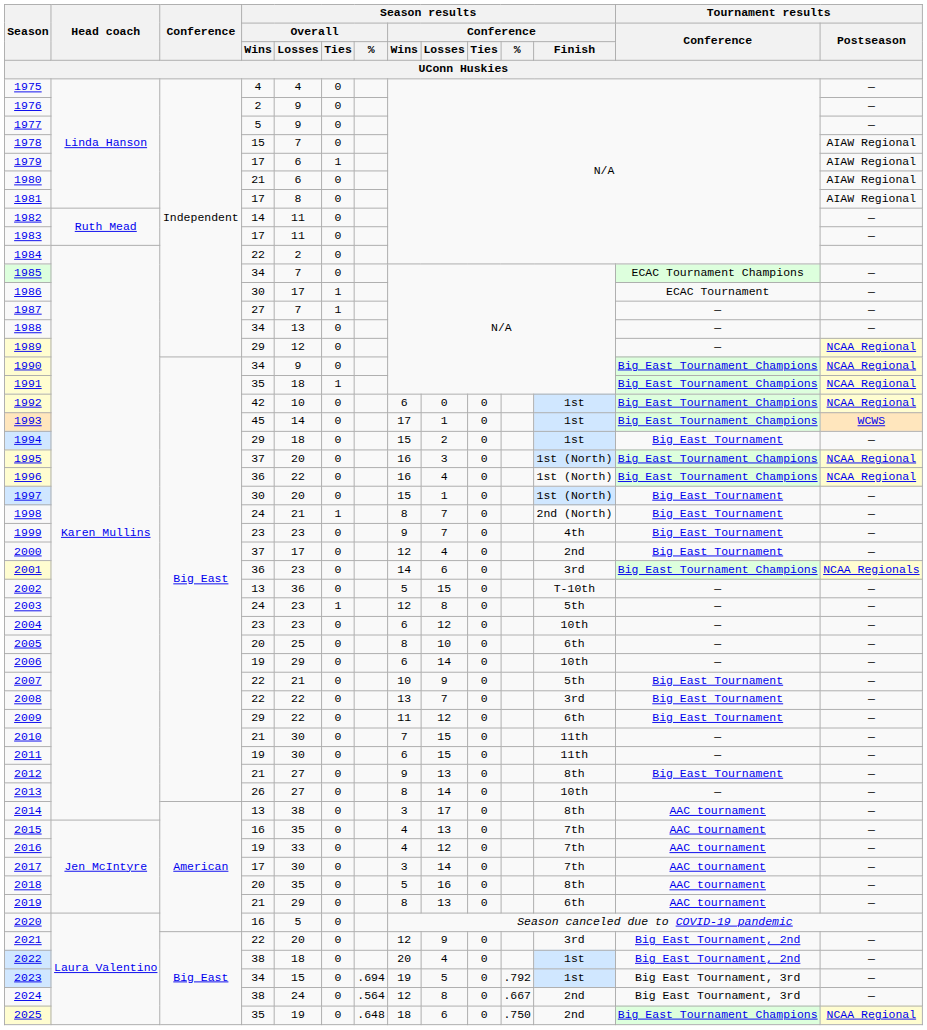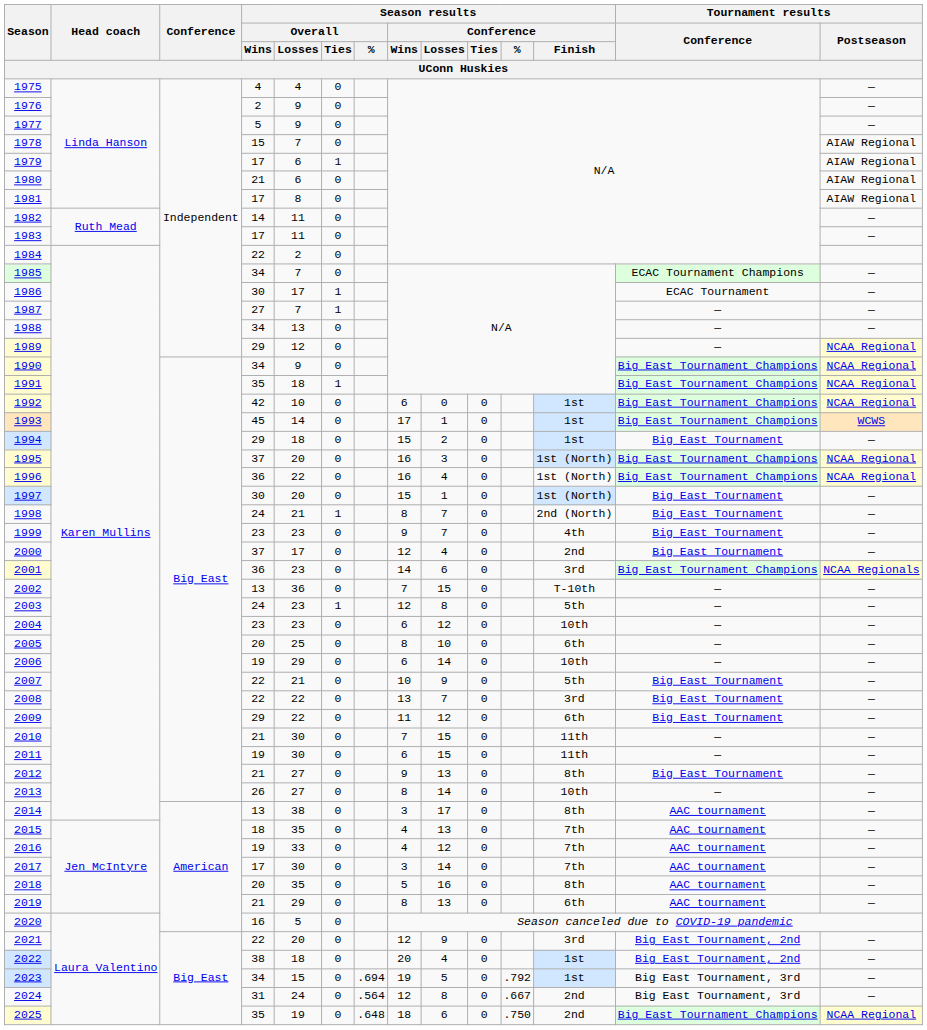(404, 589) 5 -> (404, 589) 7
(258, 830) 16 -> (258, 830) 18
(258, 997) 38 -> (258, 997) 31
